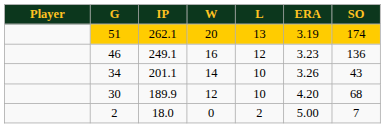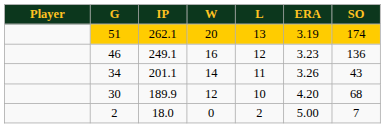(259, 73) 10 -> (259, 73) 11
